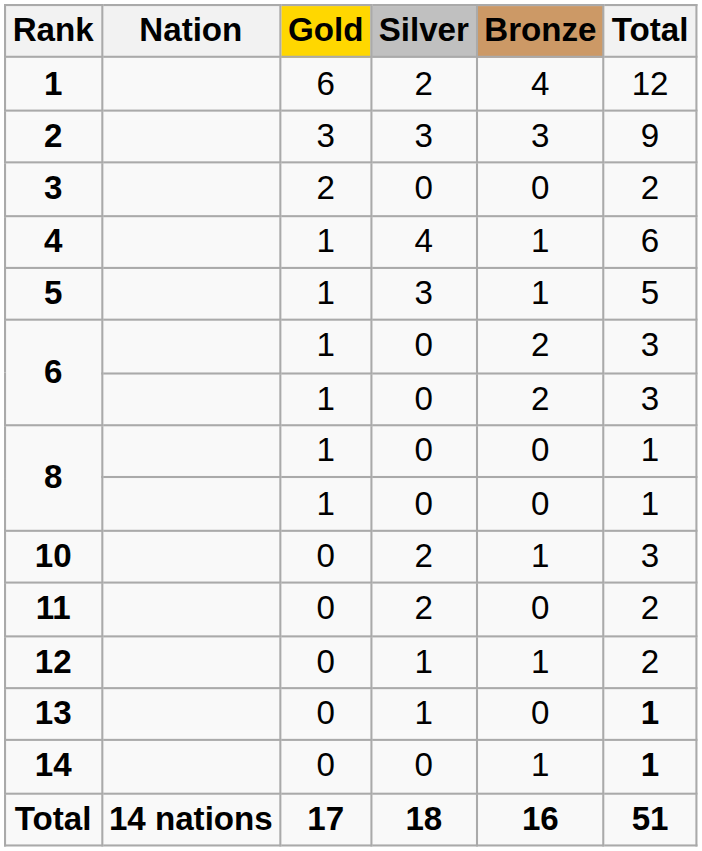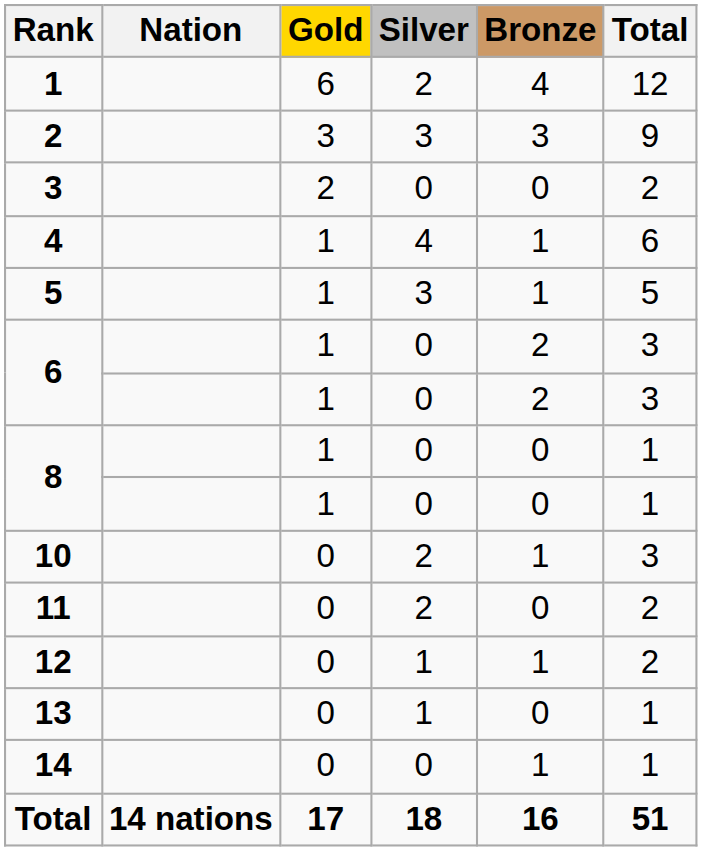(650, 713) bold -> (650, 713) normal
(650, 766) bold -> (650, 766) normal
